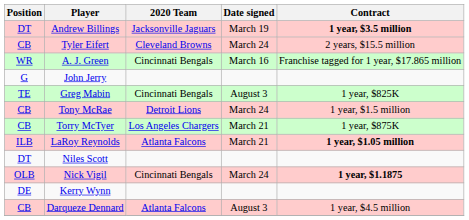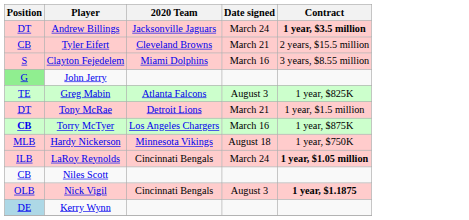(249, 28) March 19 -> (249, 28) March 24
(249, 45) March 24 -> (249, 45) March 21
+ row: (86, 61)
- row: (85, 61)
(24, 77) no background -> (24, 77) lightgreen background
(174, 93) Cincinnati Bengals -> (174, 93) Atlanta Falcons
(24, 110) CB -> (24, 110) DT
(249, 110) March 24 -> (249, 110) March 21
(24, 126) normal -> (24, 126) bold
(249, 126) March 21 -> (249, 126) March 16
+ row: (85, 142)
(174, 142) Atlanta Falcons -> (174, 158) Cincinnati Bengals
(249, 142) March 21 -> (249, 158) March 24
(24, 158) DT -> (24, 175) CB
(249, 175) March 24 -> (249, 191) August 3
(24, 191) no background -> (24, 207) lightblue background
- row: (85, 207)
